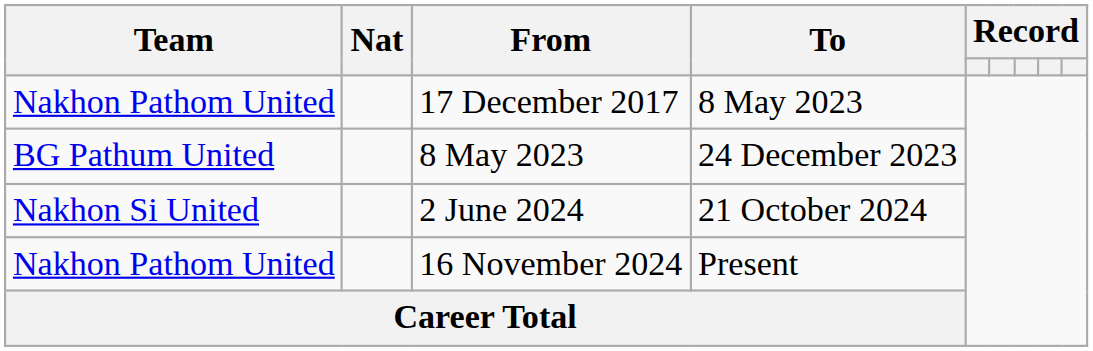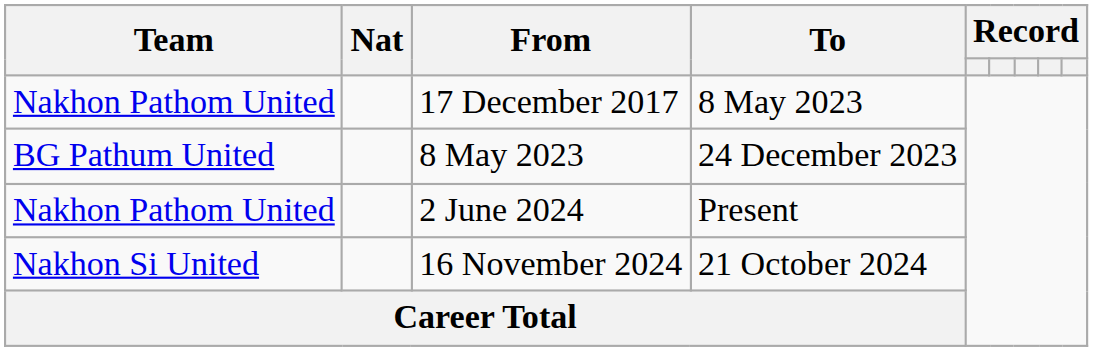(136, 209) Nakhon Si United -> (174, 209) Nakhon Pathom United
(813, 209) 21 October 2024 -> (748, 209) Present
(174, 263) Nakhon Pathom United -> (136, 263) Nakhon Si United
(748, 263) Present -> (813, 263) 21 October 2024
